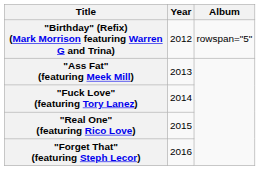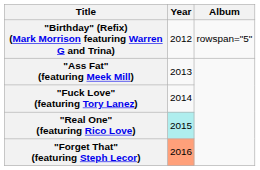(181, 125) no background -> (181, 125) paleturquoise background
(181, 152) no background -> (181, 152) lightsalmon background
